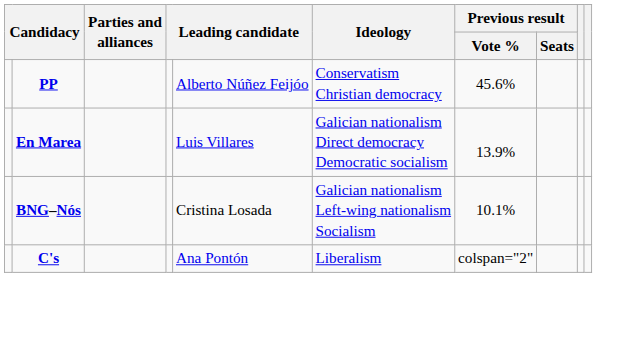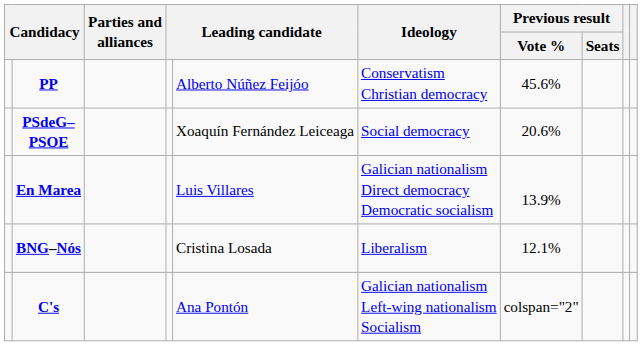+ row: (49, 131)
(383, 210) Galician nationalism Left-wing nationalism Socialism -> (394, 248) Liberalism
(496, 210) 10.1% -> (541, 248) 12.1%
(348, 258) Liberalism -> (429, 306) Galician nationalism Left-wing nationalism Socialism
